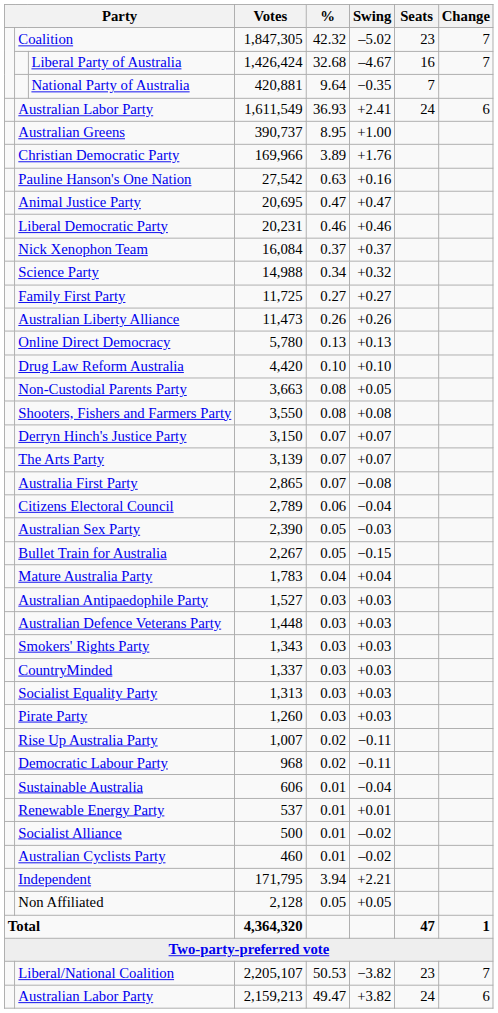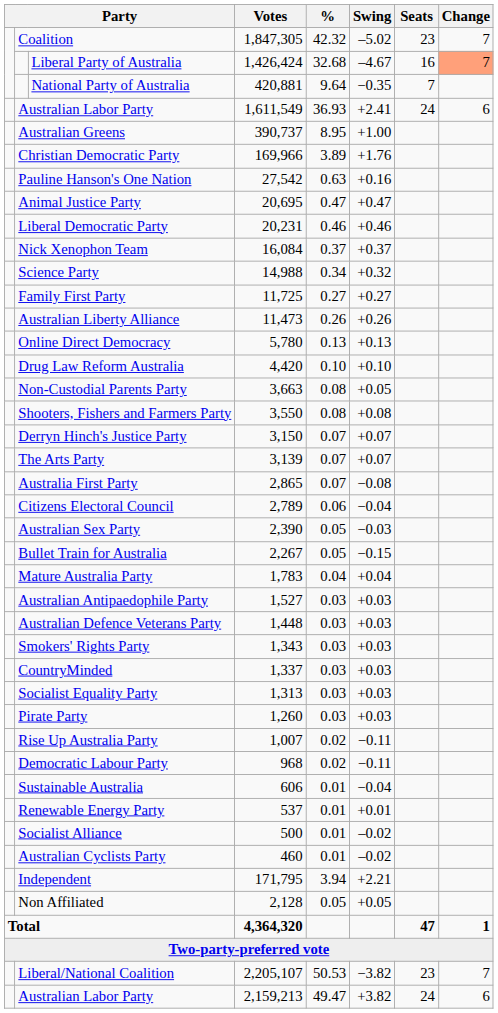(486, 62) no background -> (486, 62) lightsalmon background
